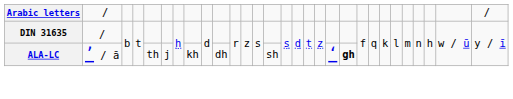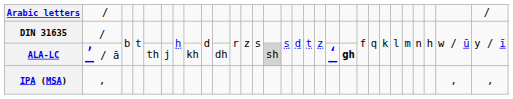(272, 55) no background -> (272, 55) lightgrey background
+ row: (43, 81)
